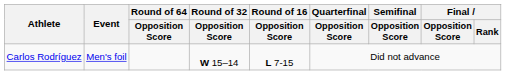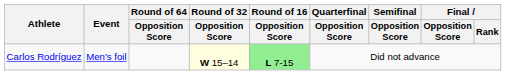(219, 63) no background -> (219, 63) lightyellow background
(279, 63) no background -> (279, 63) lightgreen background
